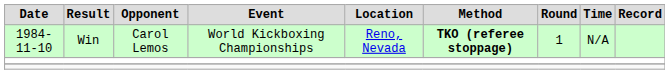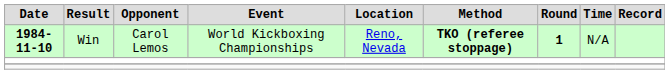(34, 41) normal -> (34, 41) bold
(559, 41) normal -> (559, 41) bold
